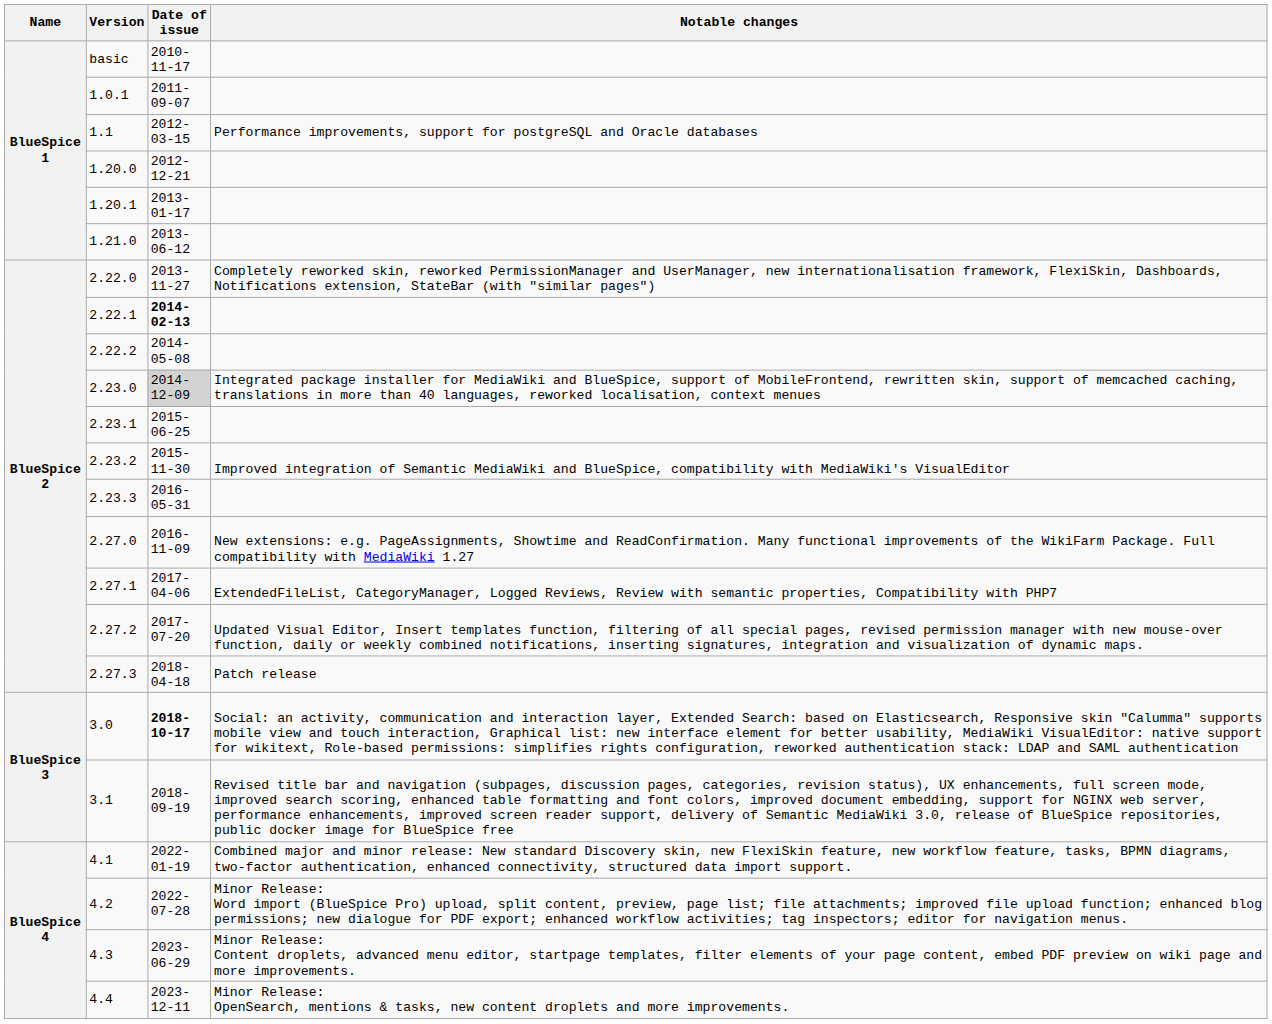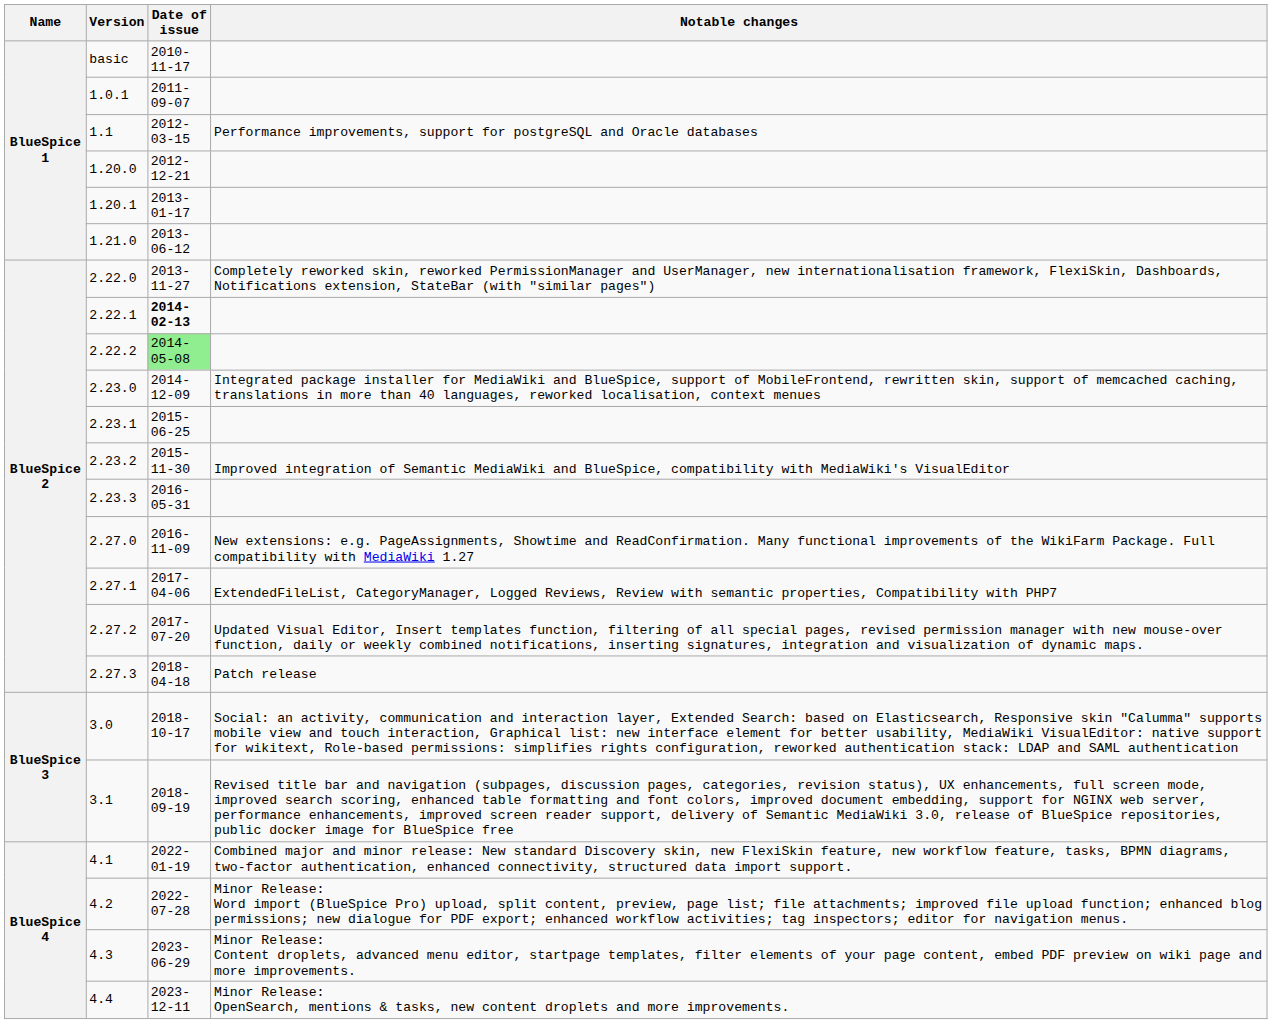(170, 352) no background -> (170, 352) lightgreen background
(170, 388) lightgrey background -> (170, 388) no background
(170, 726) bold -> (170, 726) normal
